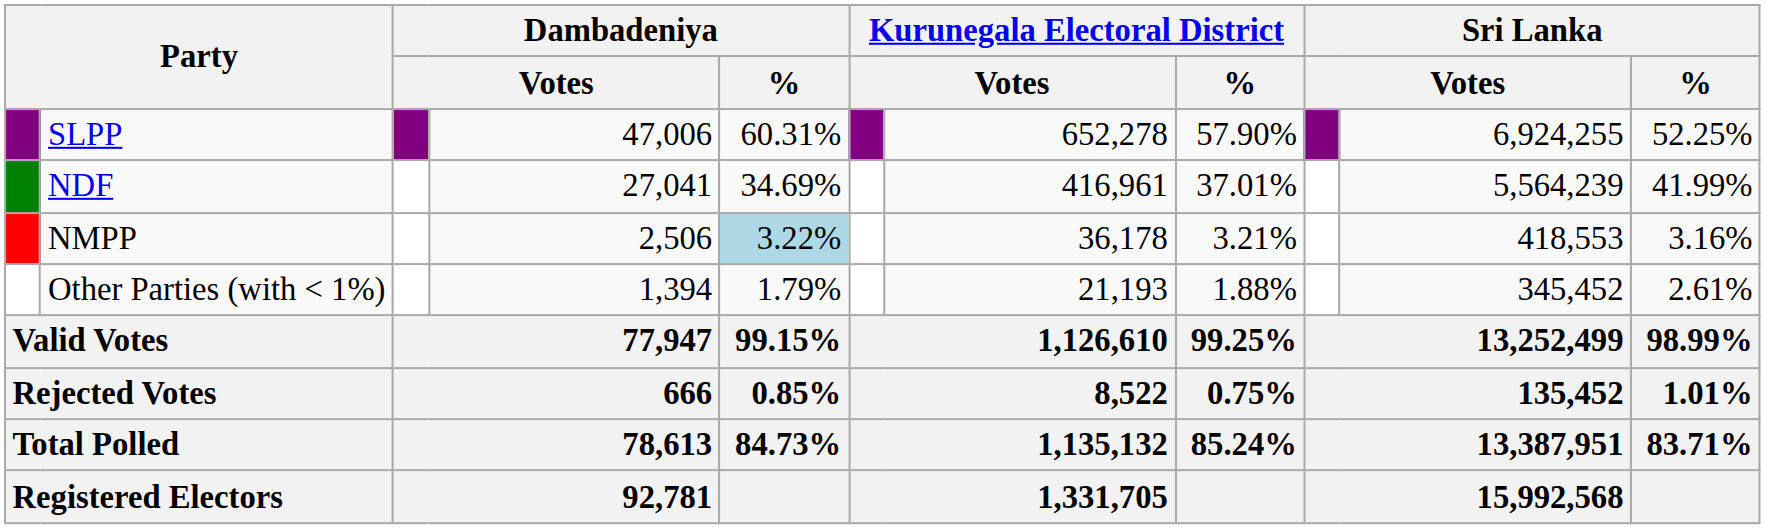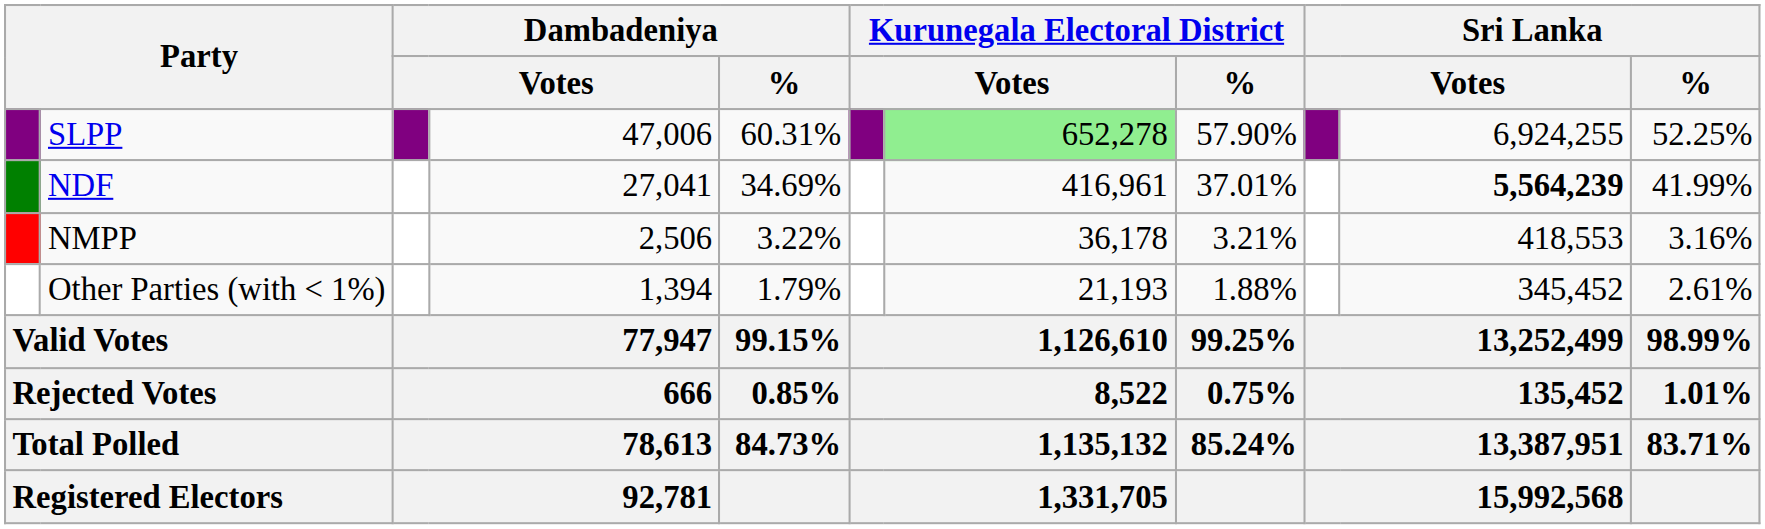(1115, 133) no background -> (1115, 133) lightgreen background
(1558, 185) normal -> (1558, 185) bold
(799, 237) lightblue background -> (799, 237) no background
